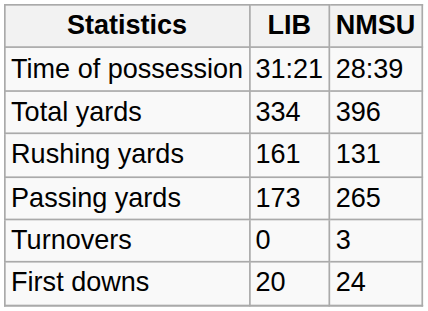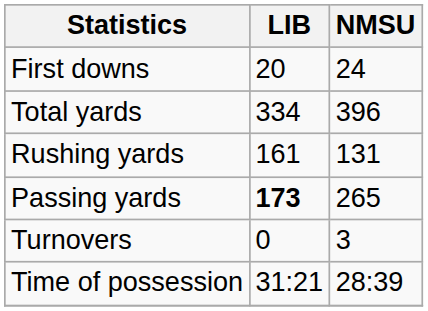rows swapped: (80, 283) <-> (127, 68)
(278, 197) normal -> (278, 197) bold
